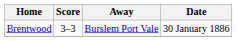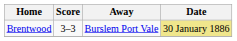(196, 28) no background -> (196, 28) khaki background
